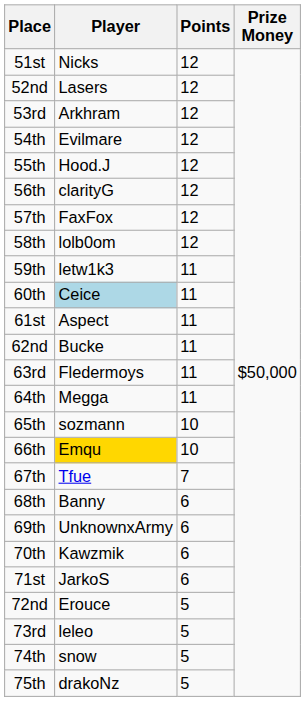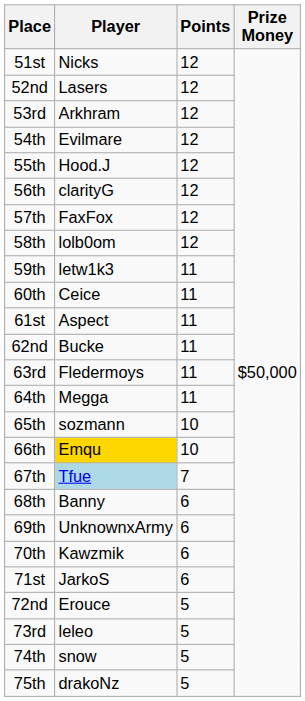(79, 294) lightblue background -> (79, 294) no background
(75, 476) no background -> (75, 476) lightblue background
